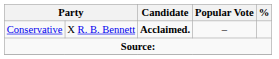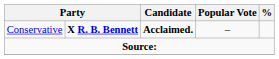(101, 29) normal -> (103, 29) bold
